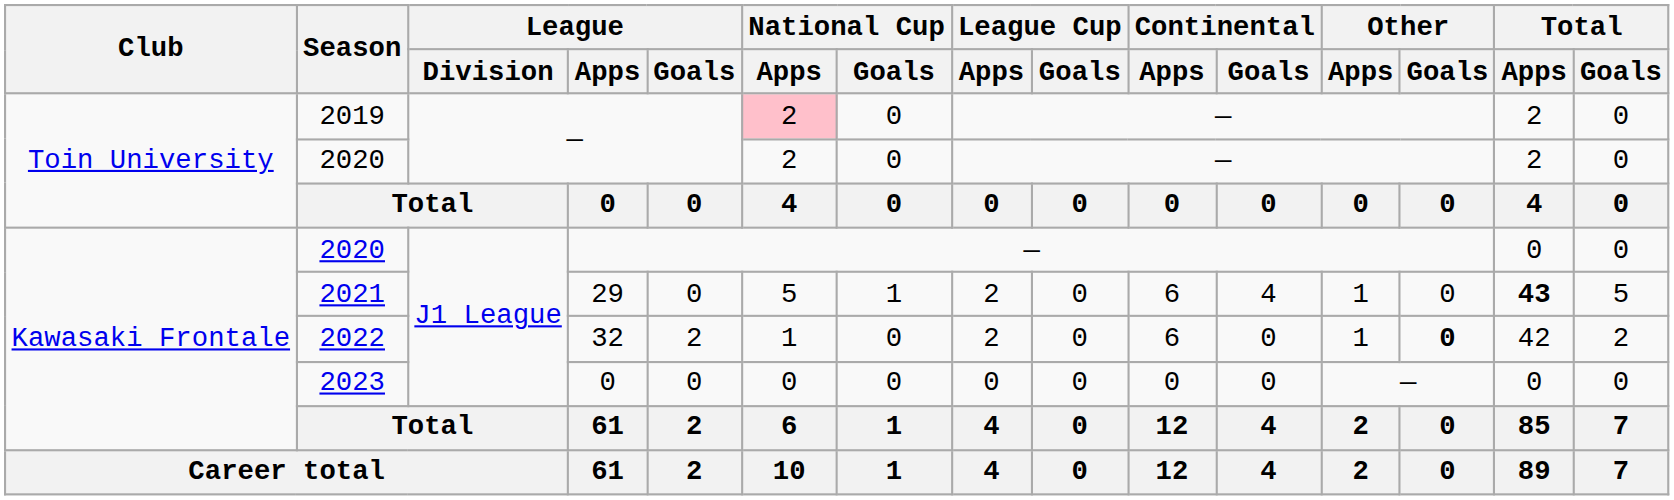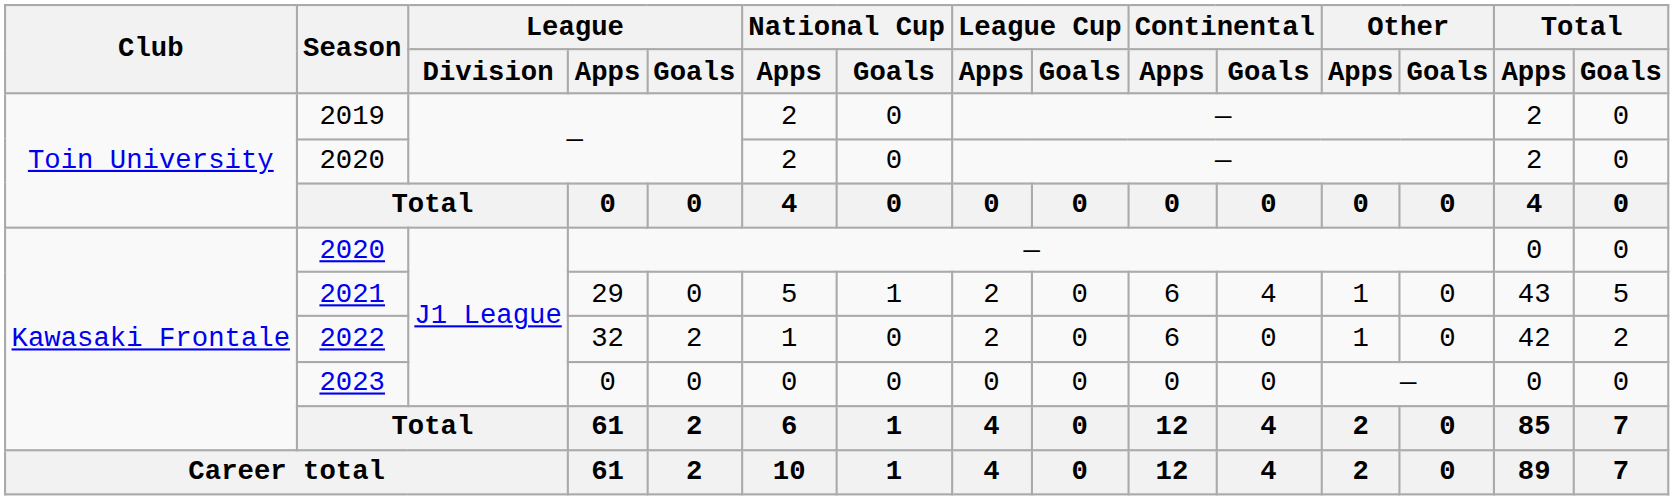(789, 116) pink background -> (789, 116) no background
(1534, 294) bold -> (1534, 294) normal
(1447, 339) bold -> (1447, 339) normal
